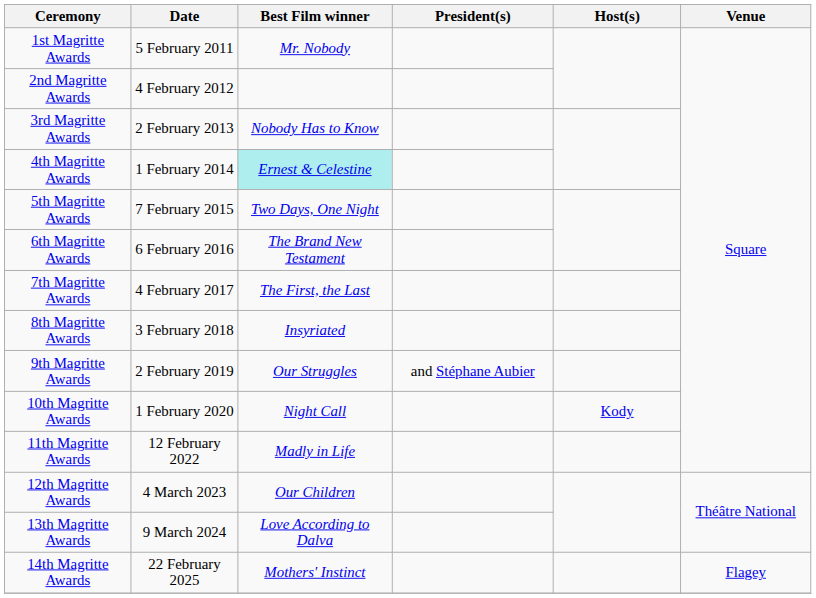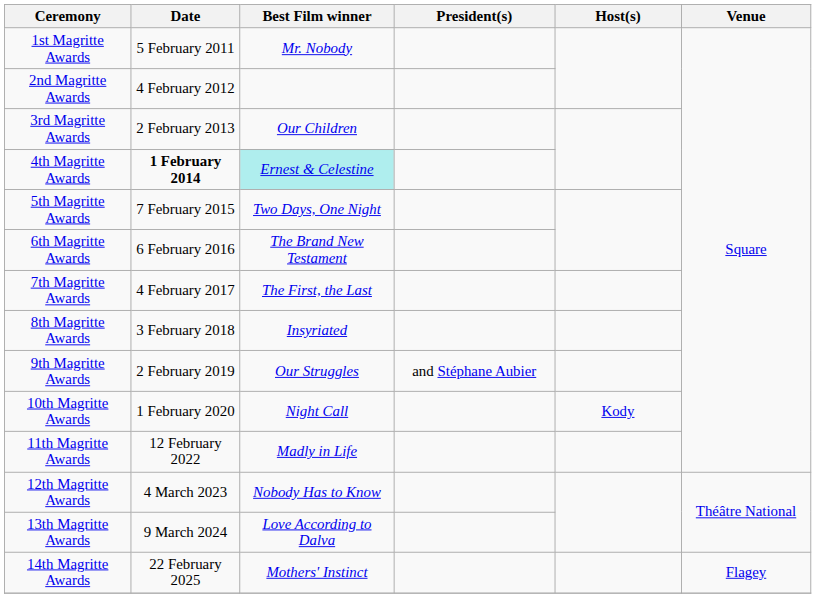(315, 128) Nobody Has to Know -> (317, 128) Our Children
(184, 169) normal -> (185, 169) bold
(315, 491) Our Children -> (317, 491) Nobody Has to Know
